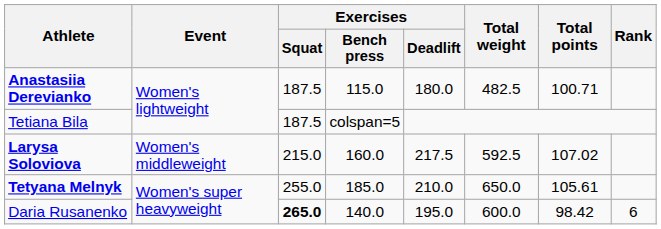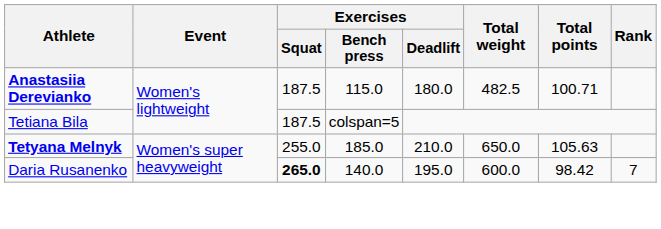- row: (45, 155)
(575, 188) 105.61 -> (575, 146) 105.63
(633, 212) 6 -> (633, 171) 7
